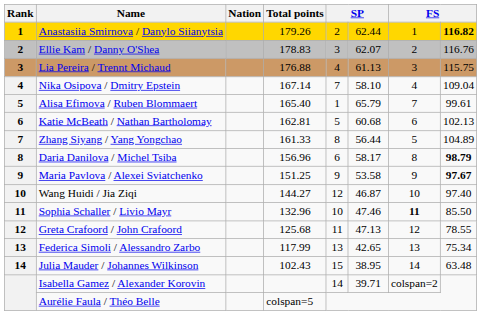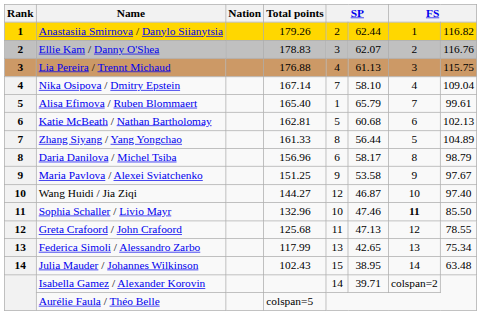(459, 31) bold -> (459, 31) normal
(459, 157) bold -> (459, 157) normal
(459, 175) bold -> (459, 175) normal
